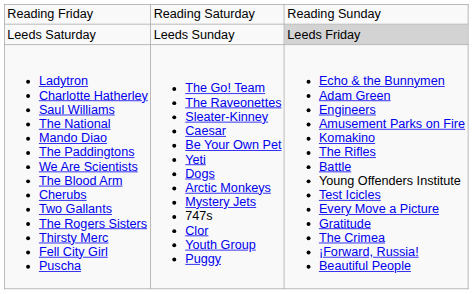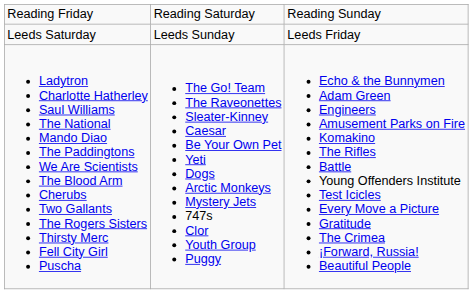(324, 34) lightgrey background -> (324, 34) no background
